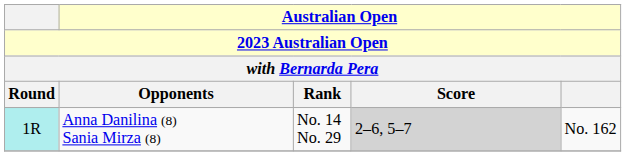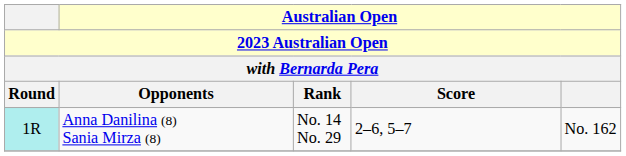(383, 128) lightgrey background -> (383, 128) no background
